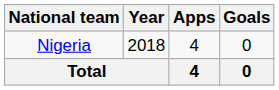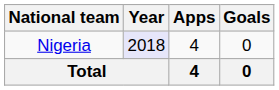(146, 44) no background -> (146, 44) lavender background
